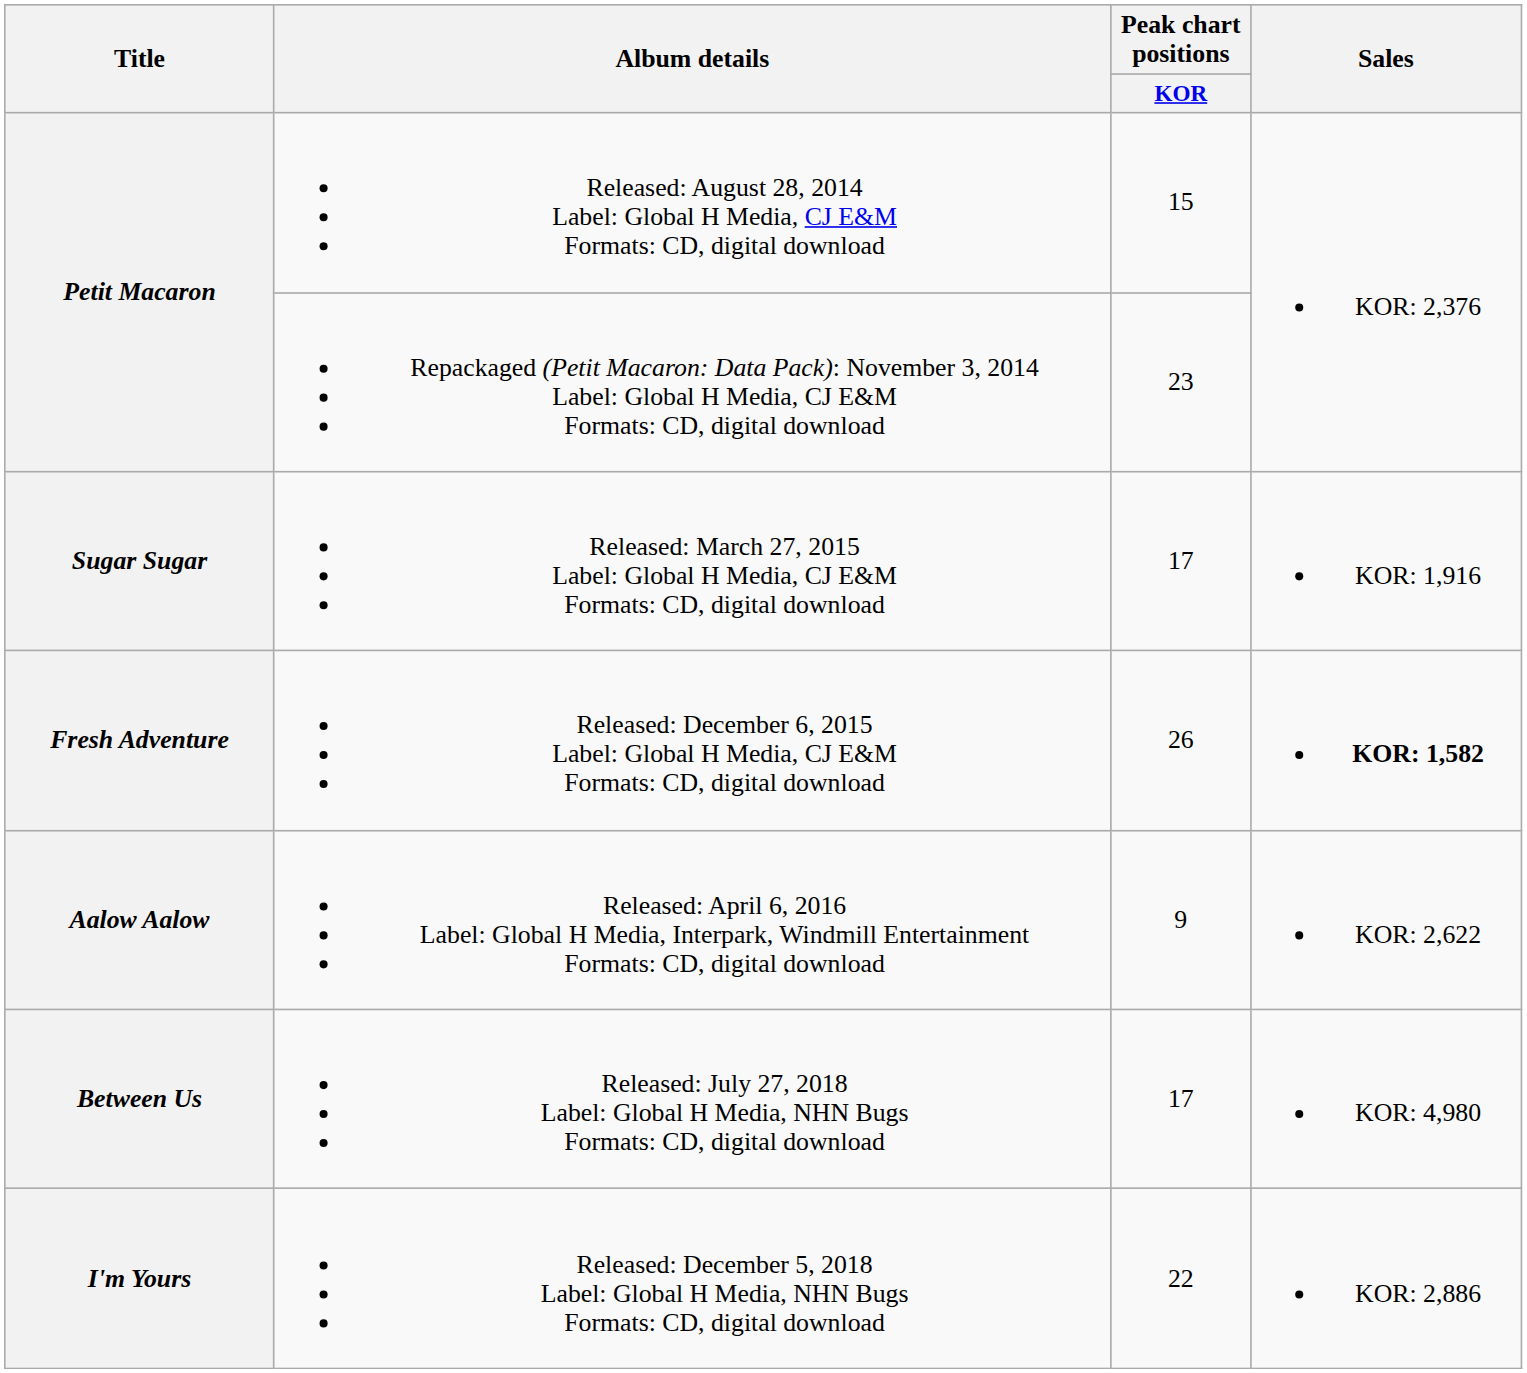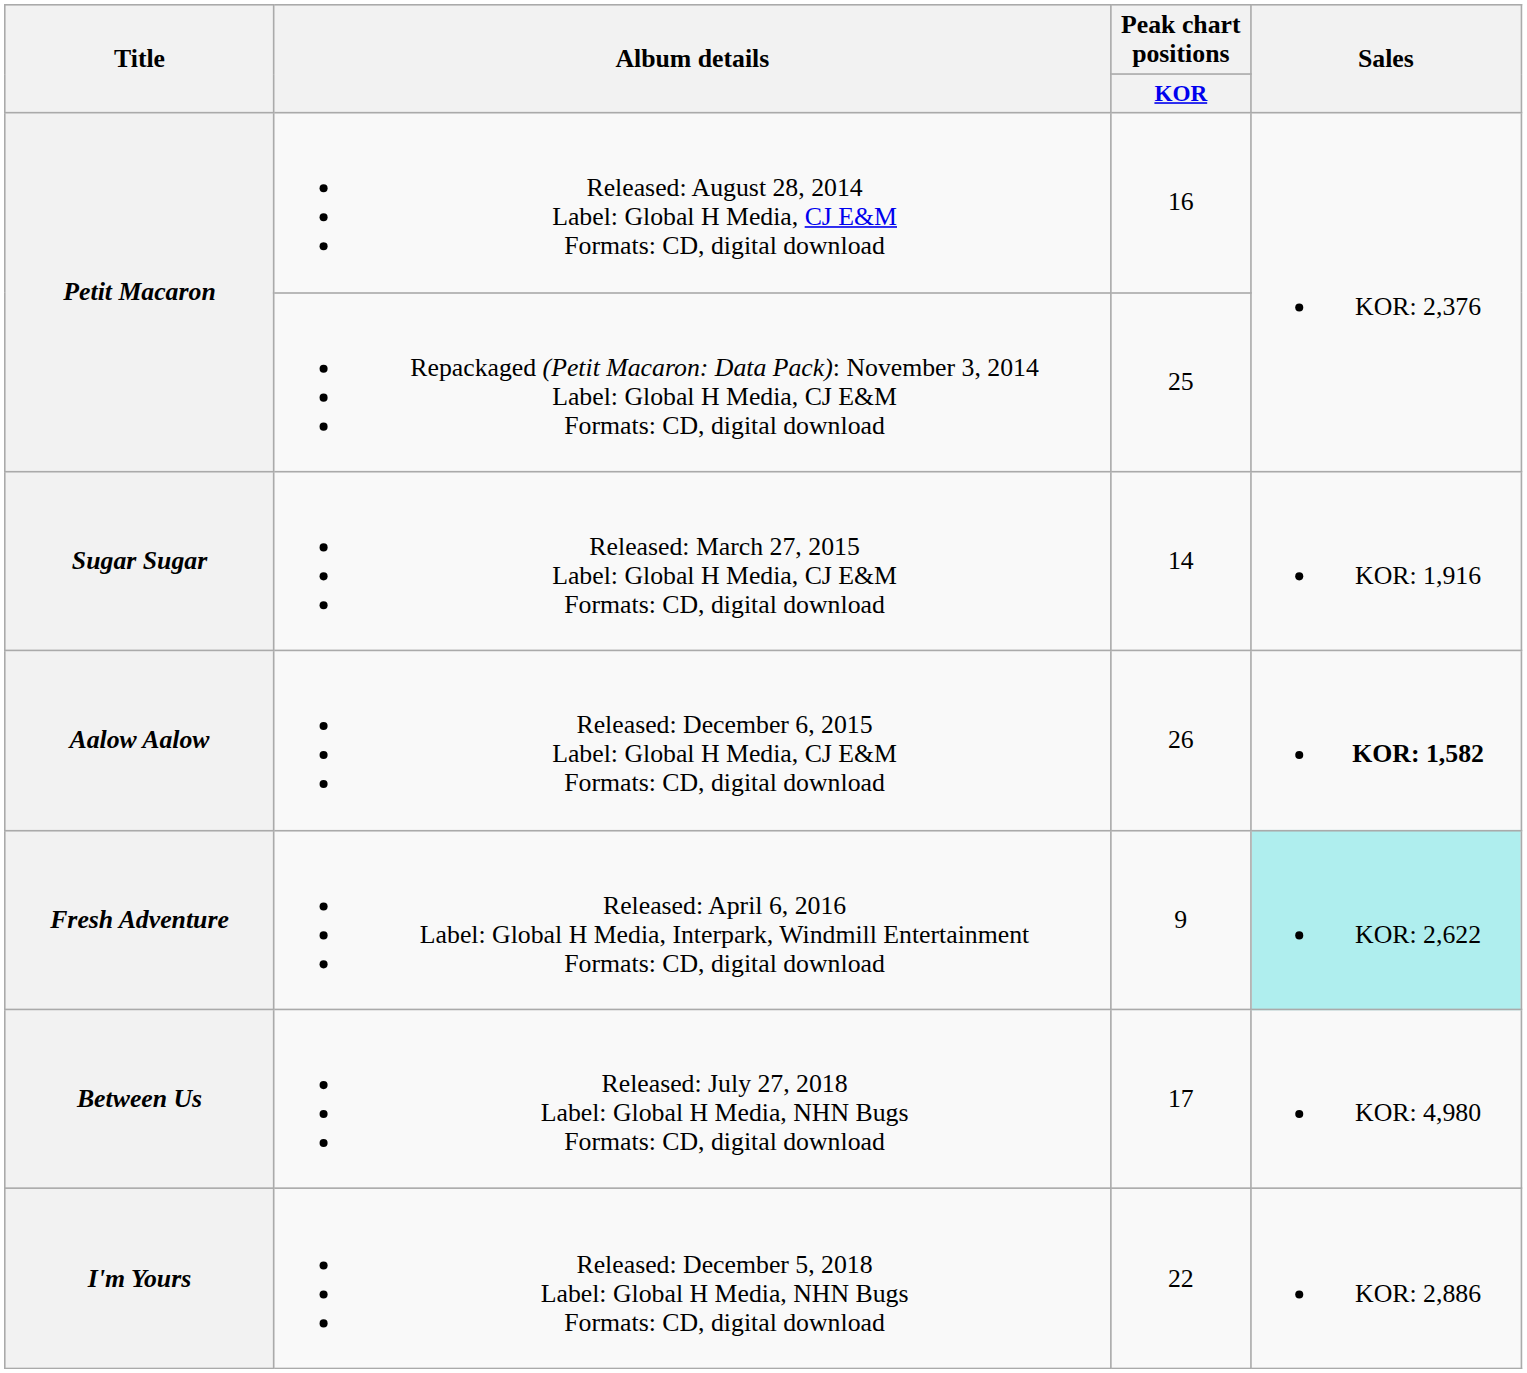(1181, 202) 15 -> (1181, 202) 16
(1181, 381) 23 -> (1181, 381) 25
(1181, 560) 17 -> (1181, 560) 14
(140, 740) Fresh Adventure -> (140, 740) Aalow Aalow
(140, 919) Aalow Aalow -> (140, 919) Fresh Adventure
(1386, 934) no background -> (1386, 934) paleturquoise background
